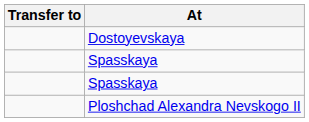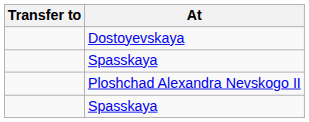(123, 83) Spasskaya -> (194, 83) Ploshchad Alexandra Nevskogo II
(194, 106) Ploshchad Alexandra Nevskogo II -> (123, 106) Spasskaya
